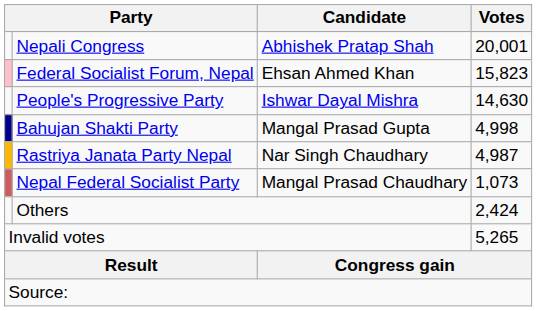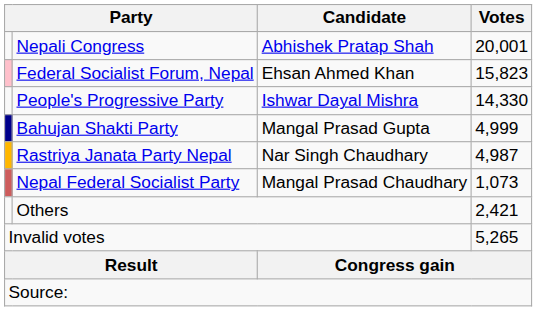(502, 100) 14,630 -> (502, 100) 14,330
(497, 127) 4,998 -> (497, 127) 4,999
(497, 210) 2,424 -> (497, 210) 2,421
